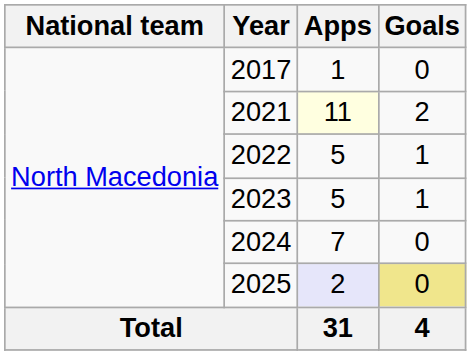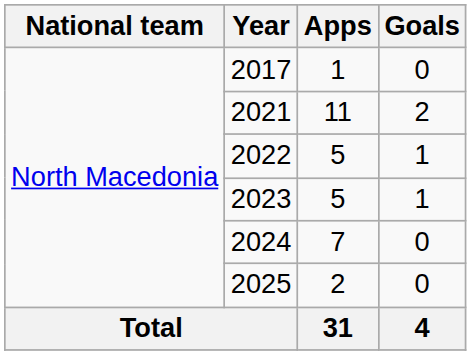(338, 112) lightyellow background -> (338, 112) no background
(338, 284) lavender background -> (338, 284) no background
(422, 284) khaki background -> (422, 284) no background
